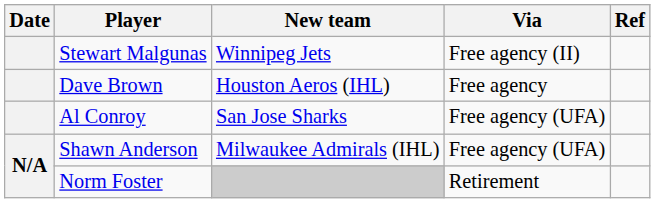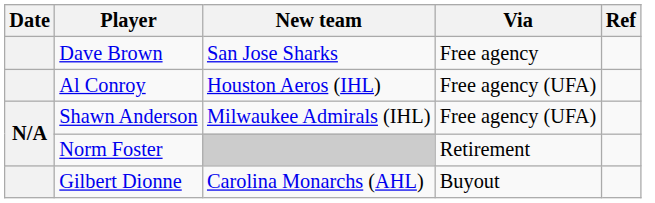- row: (133, 52)
(303, 85) Houston Aeros (IHL) -> (272, 52) San Jose Sharks
(281, 117) San Jose Sharks -> (294, 85) Houston Aeros (IHL)
+ row: (121, 181)
